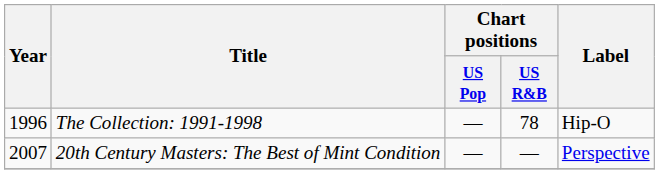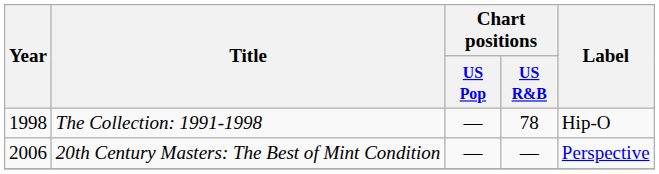(28, 122) 1996 -> (28, 122) 1998
(28, 153) 2007 -> (28, 153) 2006
